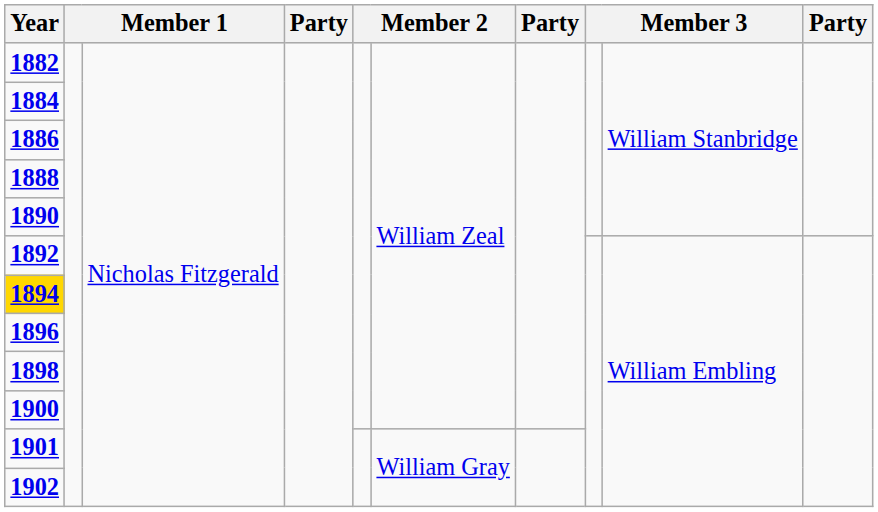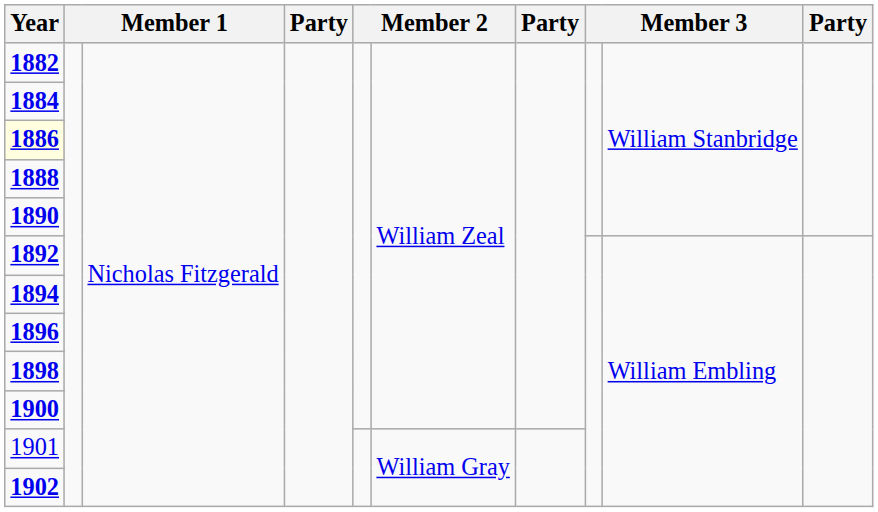(35, 139) no background -> (35, 139) lightyellow background
(35, 293) gold background -> (35, 293) no background
(35, 448) bold -> (35, 448) normal
